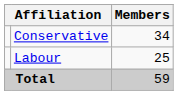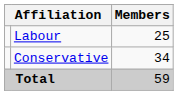rows swapped: (61, 37) <-> (38, 58)
